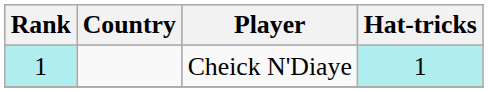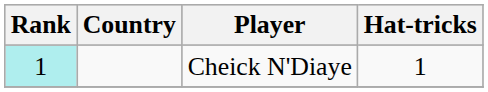(420, 65) paleturquoise background -> (420, 65) no background
